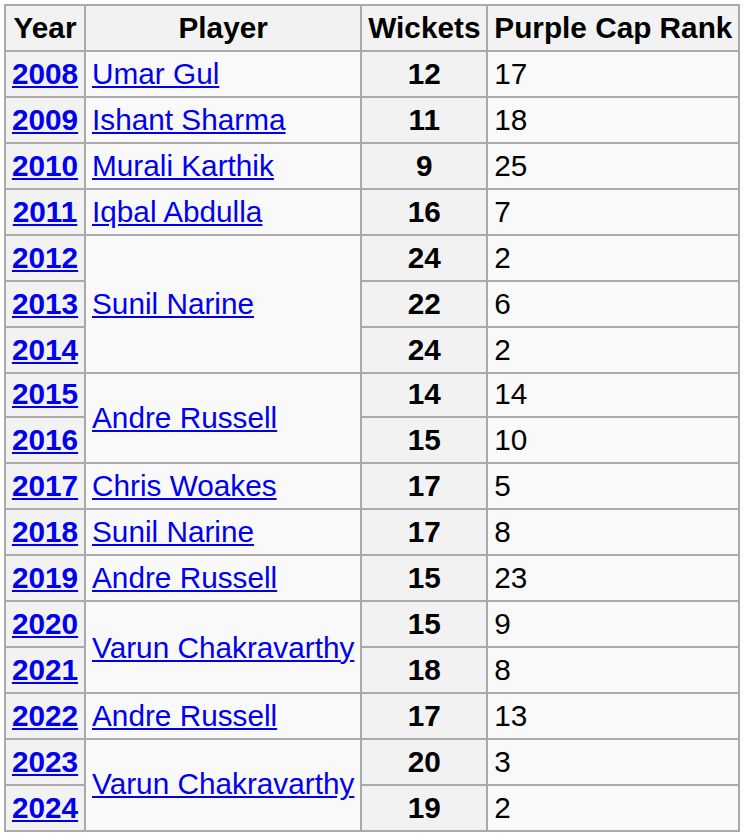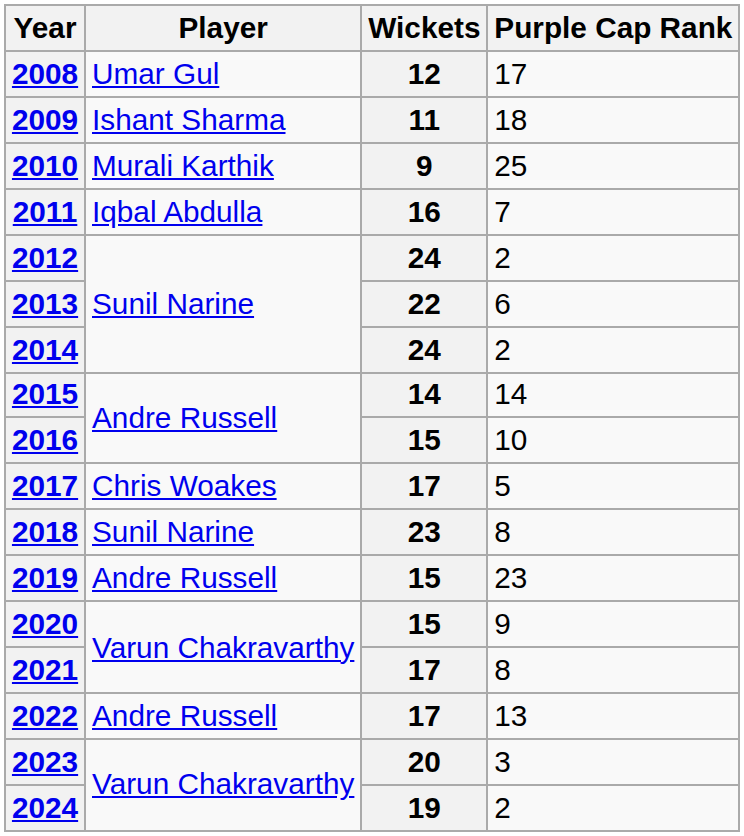(424, 532) 17 -> (424, 532) 23
(424, 670) 18 -> (424, 670) 17
